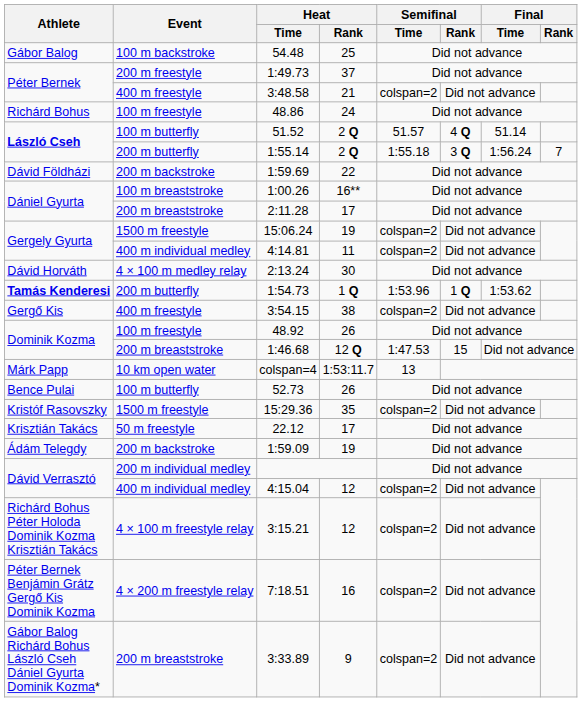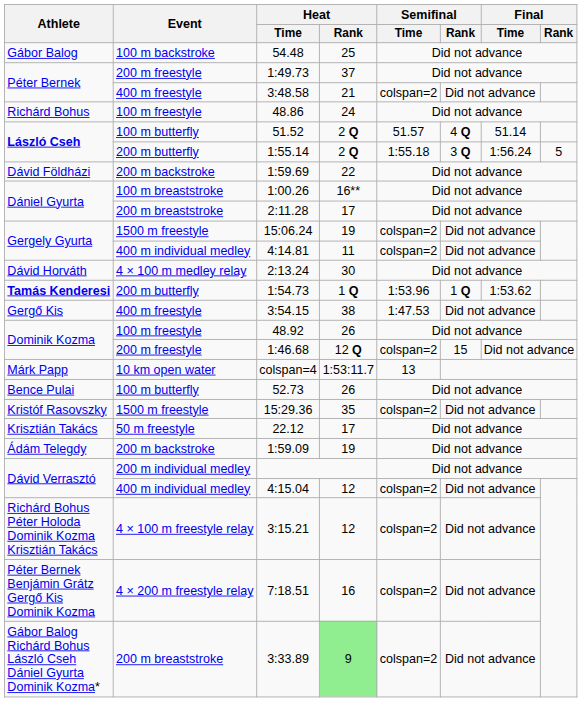(559, 152) 7 -> (559, 152) 5
(409, 310) colspan=2 -> (409, 310) 1:47.53
(170, 350) 200 m breaststroke -> (159, 350) 200 m freestyle
(409, 350) 1:47.53 -> (409, 350) colspan=2
(348, 659) no background -> (348, 659) lightgreen background
